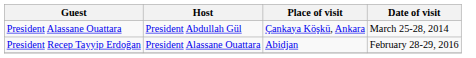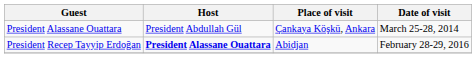(203, 45) normal -> (208, 45) bold
